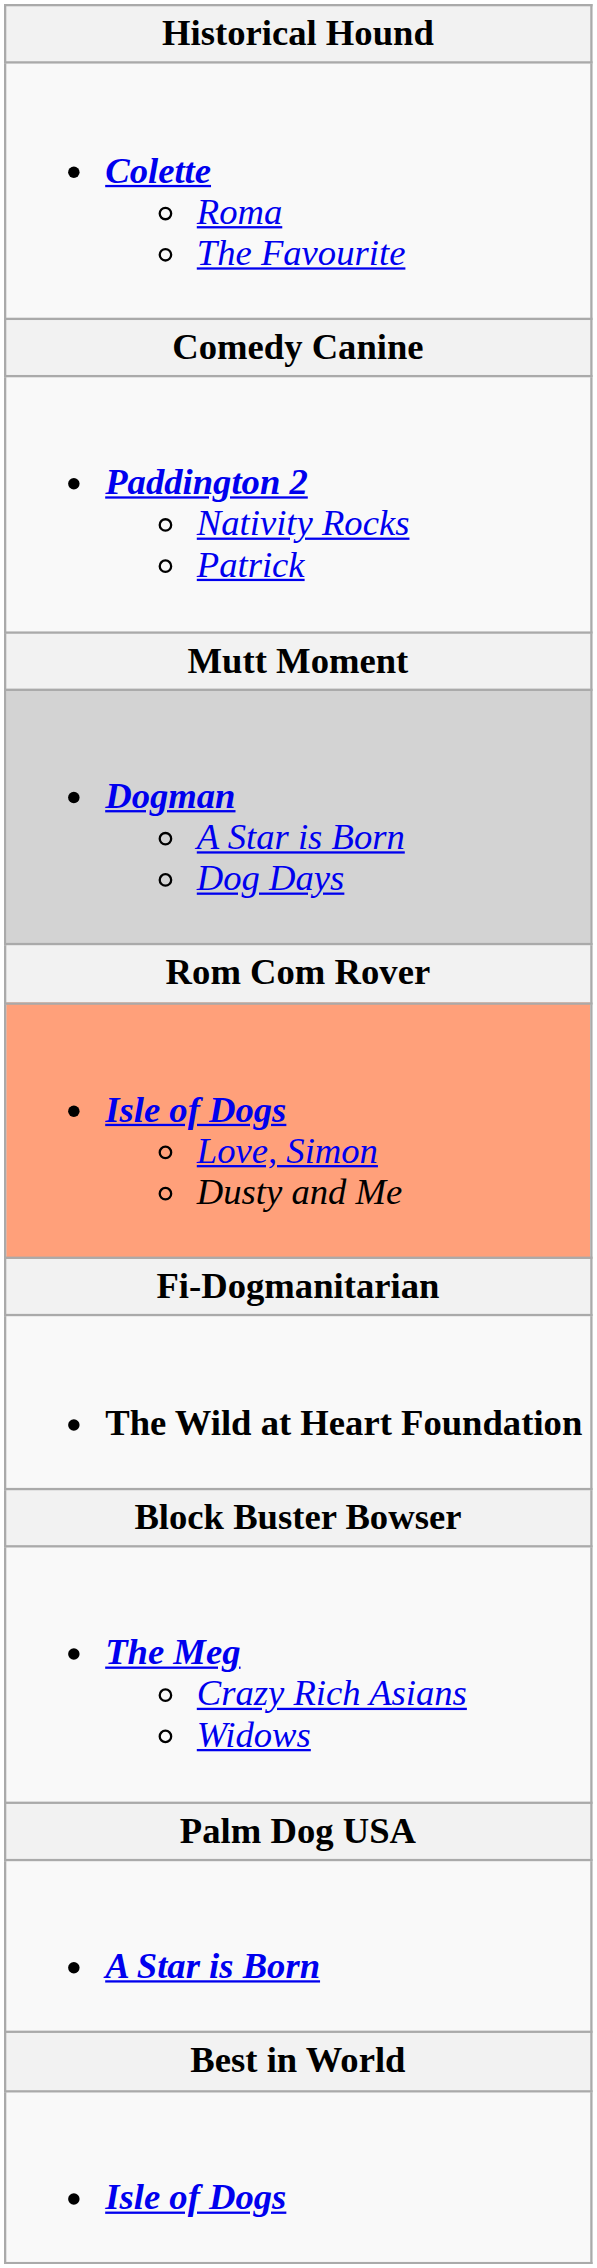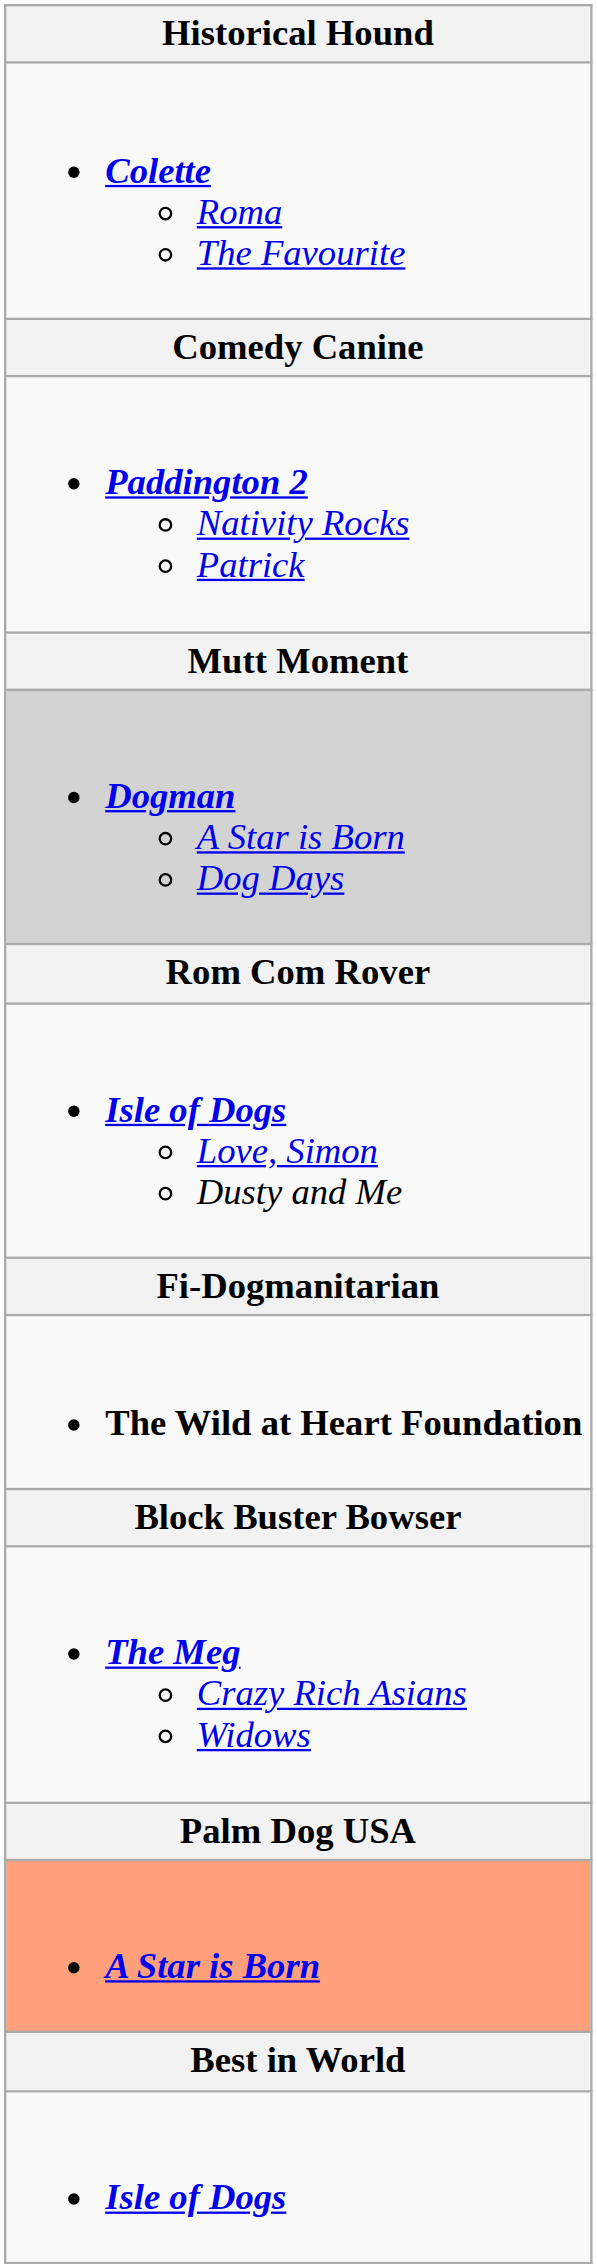(298, 1151) lightsalmon background -> (298, 1151) no background
(298, 1967) no background -> (298, 1967) lightsalmon background
